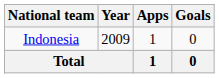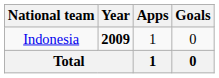(116, 38) normal -> (116, 38) bold
